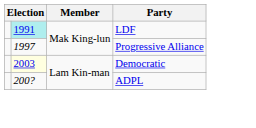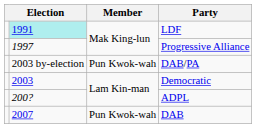+ row: (180, 64)
(24, 64) lightyellow background -> (22, 81) no background
+ row: (172, 115)
